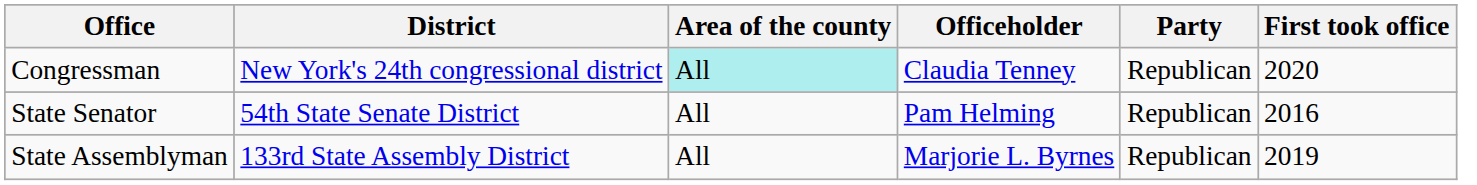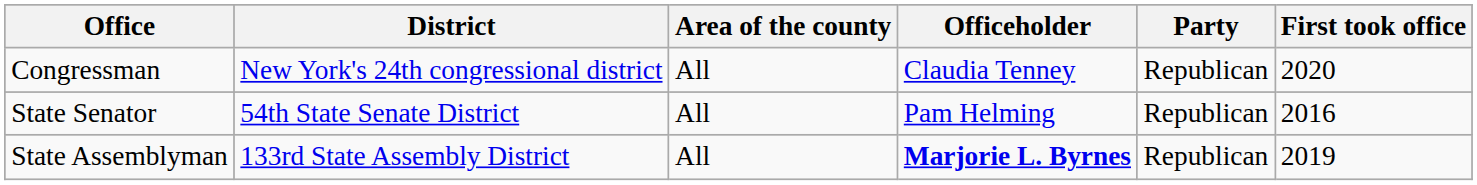(693, 69) paleturquoise background -> (693, 69) no background
(1009, 156) normal -> (1017, 156) bold
